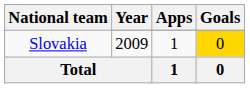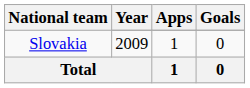(220, 43) gold background -> (220, 43) no background
